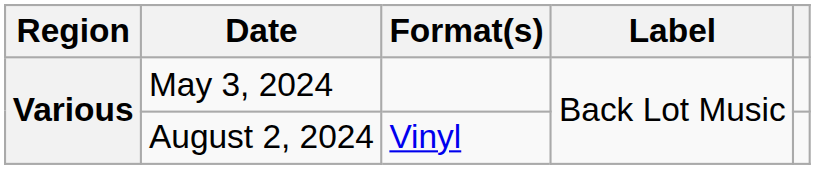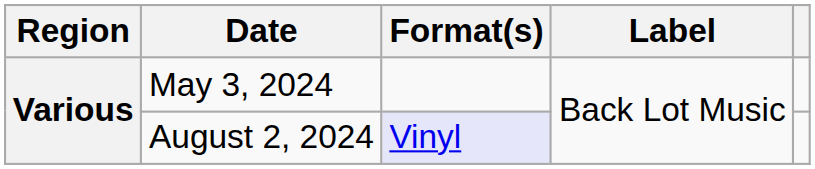(425, 137) no background -> (425, 137) lavender background
